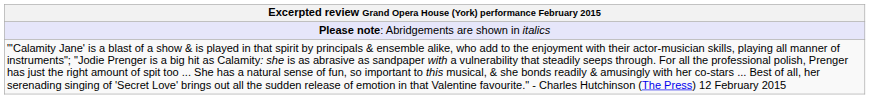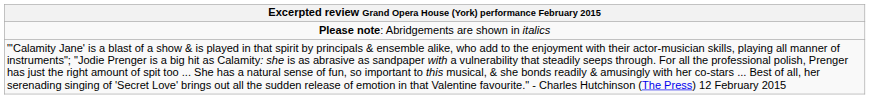(435, 30) lavender background -> (435, 30) no background
